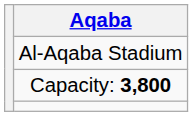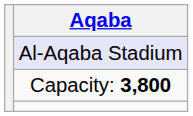(101, 52) no background -> (101, 52) lavender background
